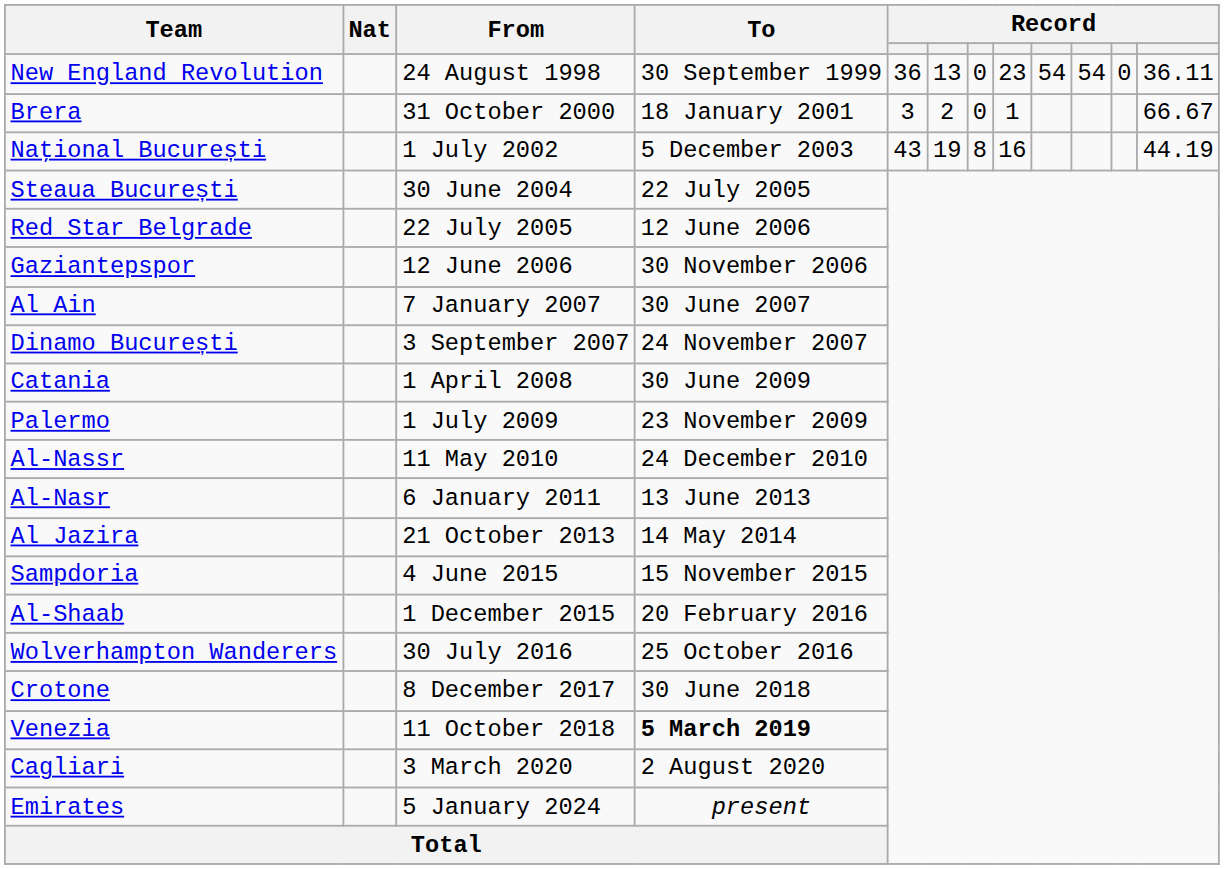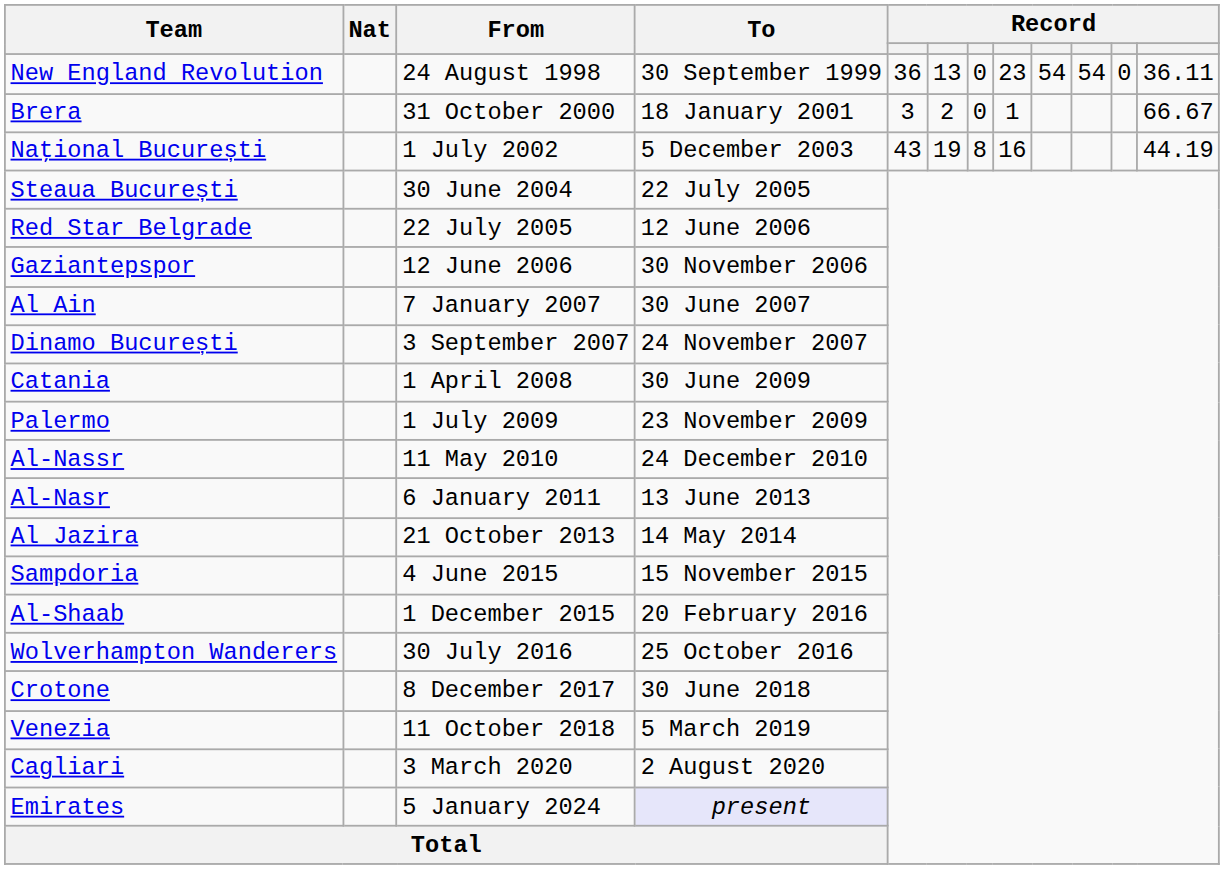(726, 730) bold -> (726, 730) normal
(761, 807) no background -> (761, 807) lavender background
